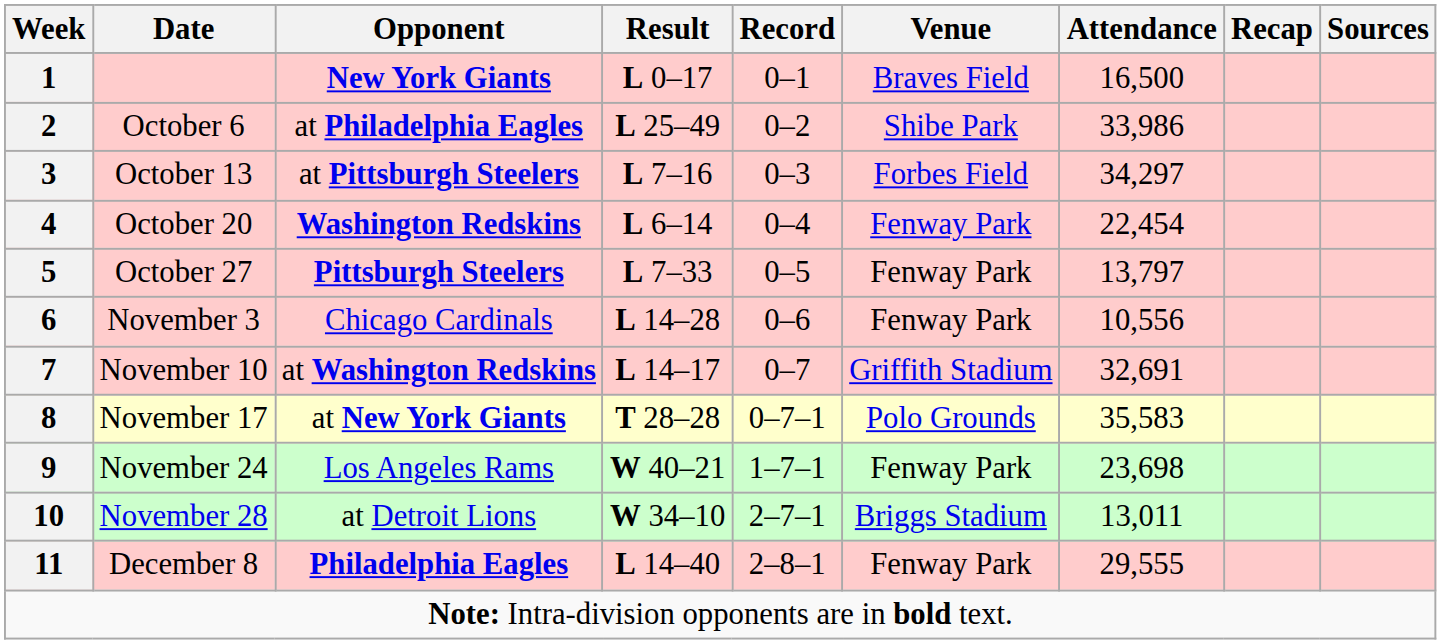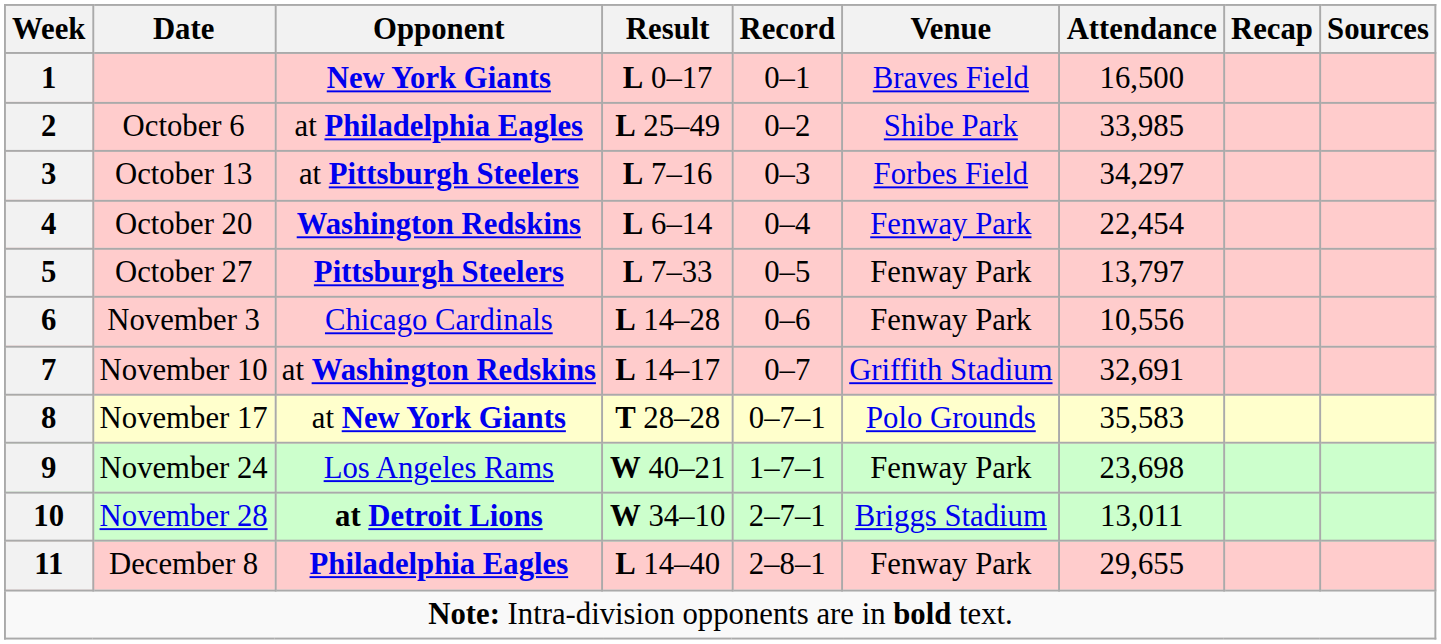(1142, 126) 33,986 -> (1142, 126) 33,985
(439, 516) normal -> (439, 516) bold
(1142, 564) 29,555 -> (1142, 564) 29,655
